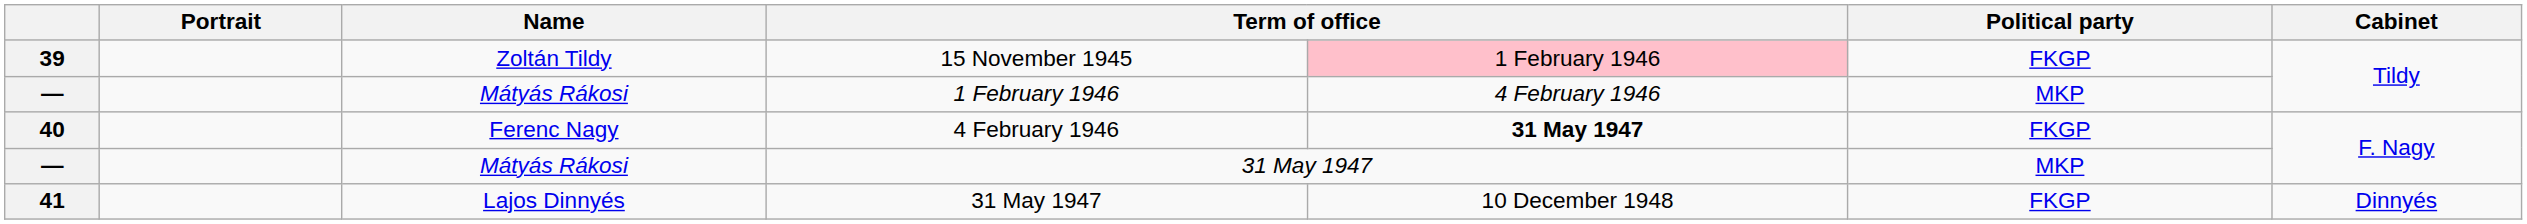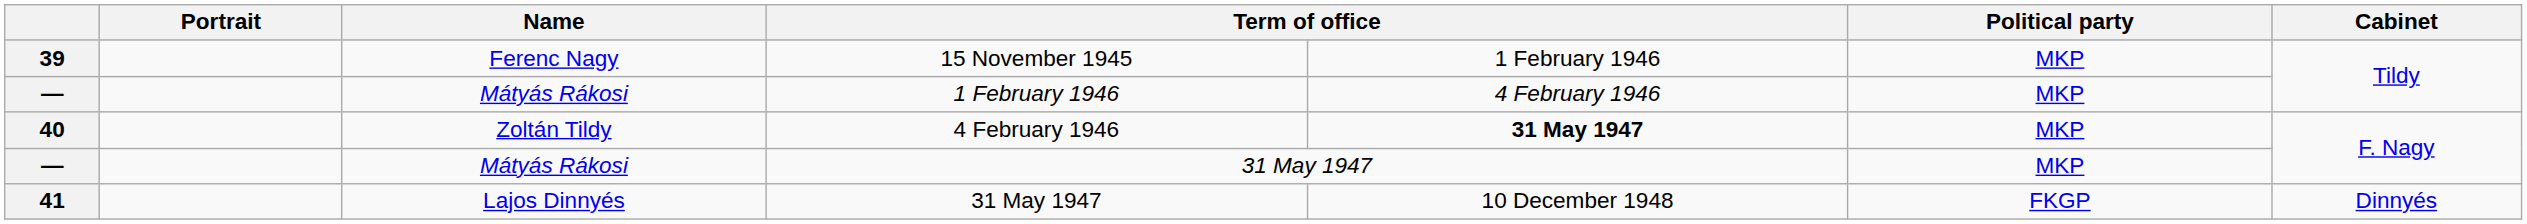(554, 58) Zoltán Tildy -> (554, 58) Ferenc Nagy
(1578, 58) pink background -> (1578, 58) no background
(2060, 58) FKGP -> (2060, 58) MKP
(554, 129) Ferenc Nagy -> (554, 129) Zoltán Tildy
(2060, 129) FKGP -> (2060, 129) MKP
